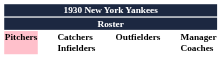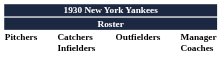(21, 37) pink background -> (21, 37) no background
